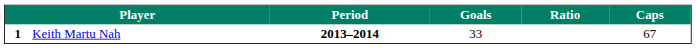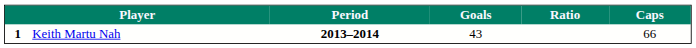(476, 33) 33 -> (476, 33) 43
(650, 33) 67 -> (650, 33) 66
